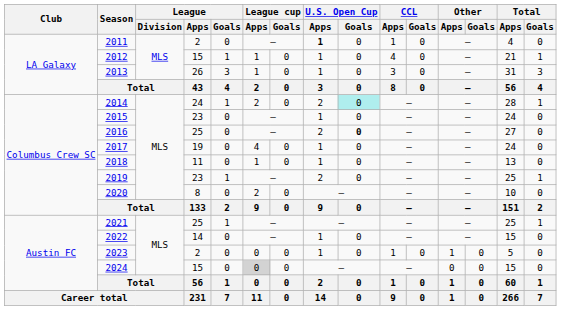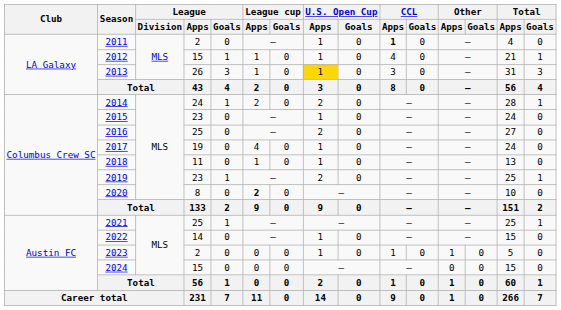(320, 42) bold -> (320, 42) normal
(393, 42) normal -> (393, 42) bold
(320, 72) no background -> (320, 72) gold background
(359, 102) paleturquoise background -> (359, 102) no background
(359, 132) bold -> (359, 132) normal
(257, 192) normal -> (257, 192) bold
(257, 268) lightgrey background -> (257, 268) no background
